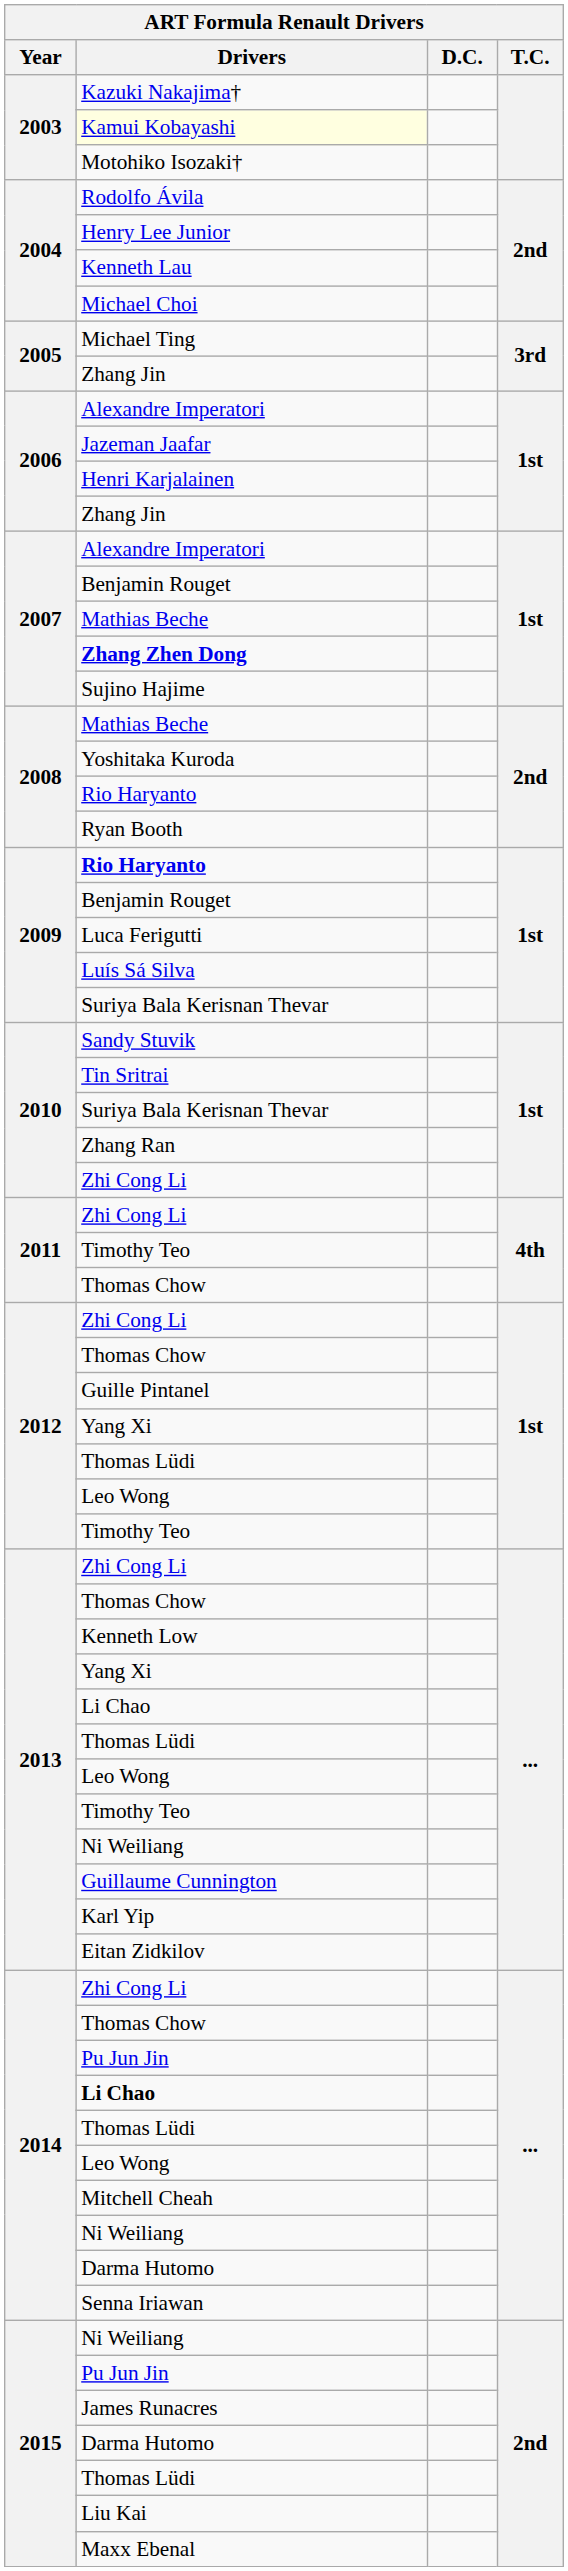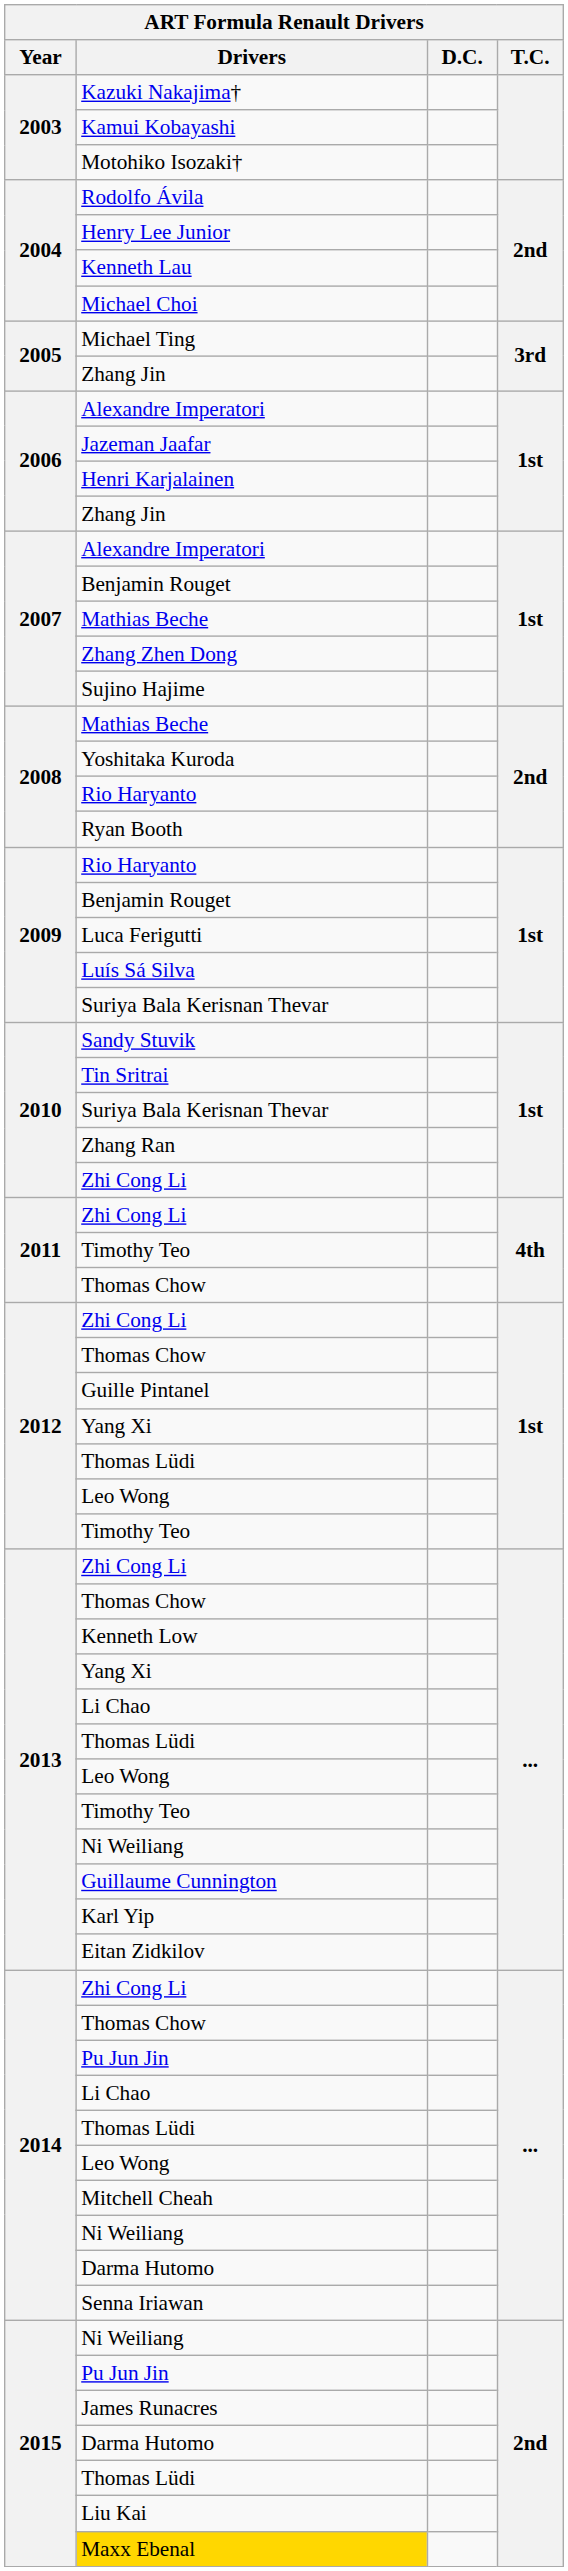(158, 127) lightyellow background -> (158, 127) no background
(164, 653) bold -> (159, 653) normal
(144, 864) bold -> (139, 864) normal
(118, 2092) bold -> (116, 2092) normal
(138, 2548) no background -> (138, 2548) gold background
